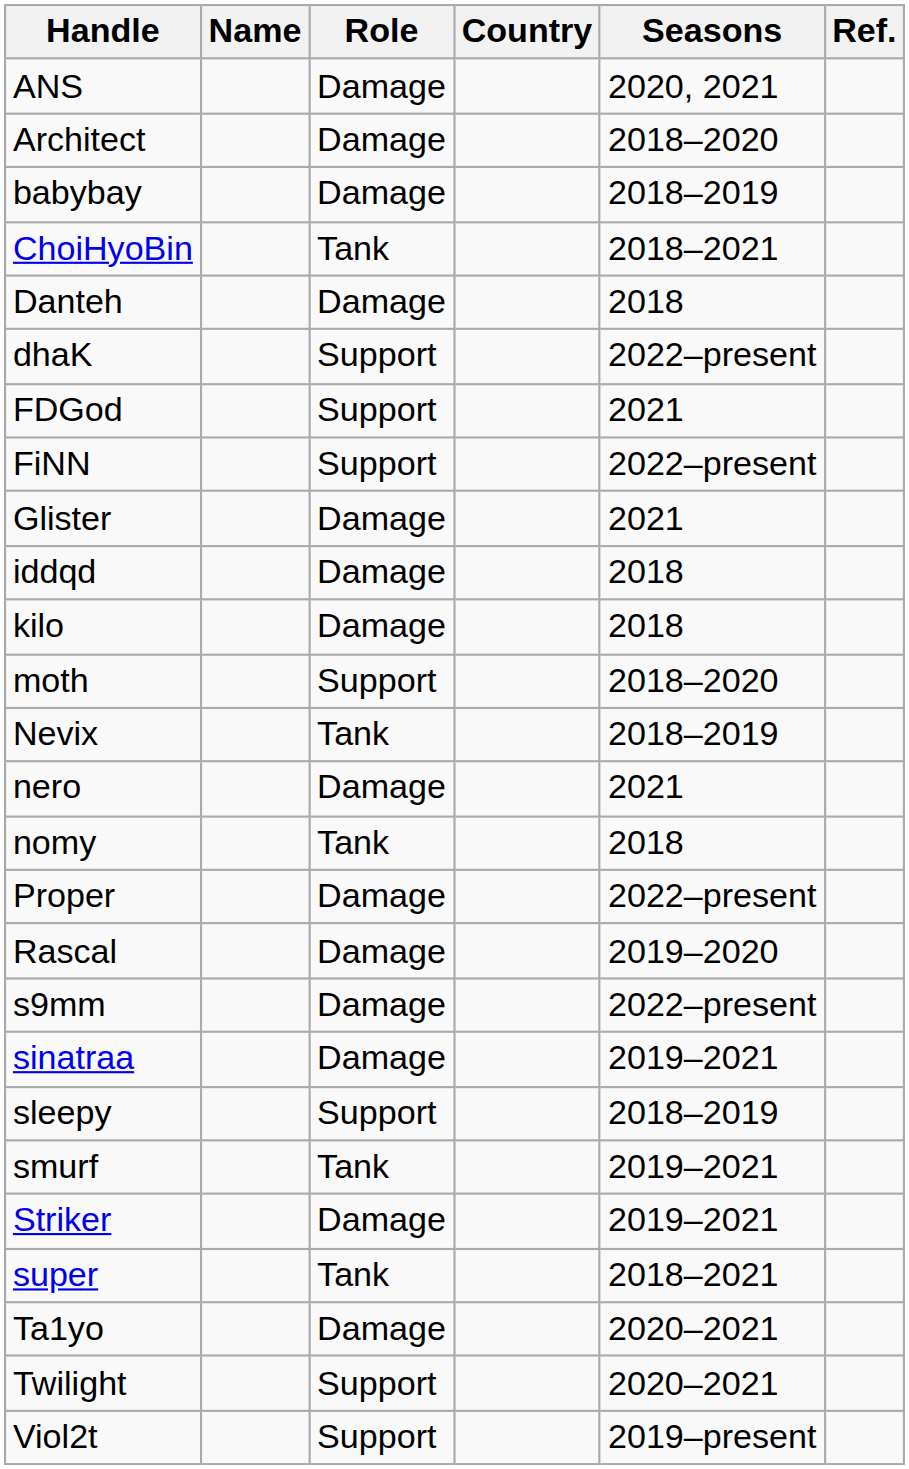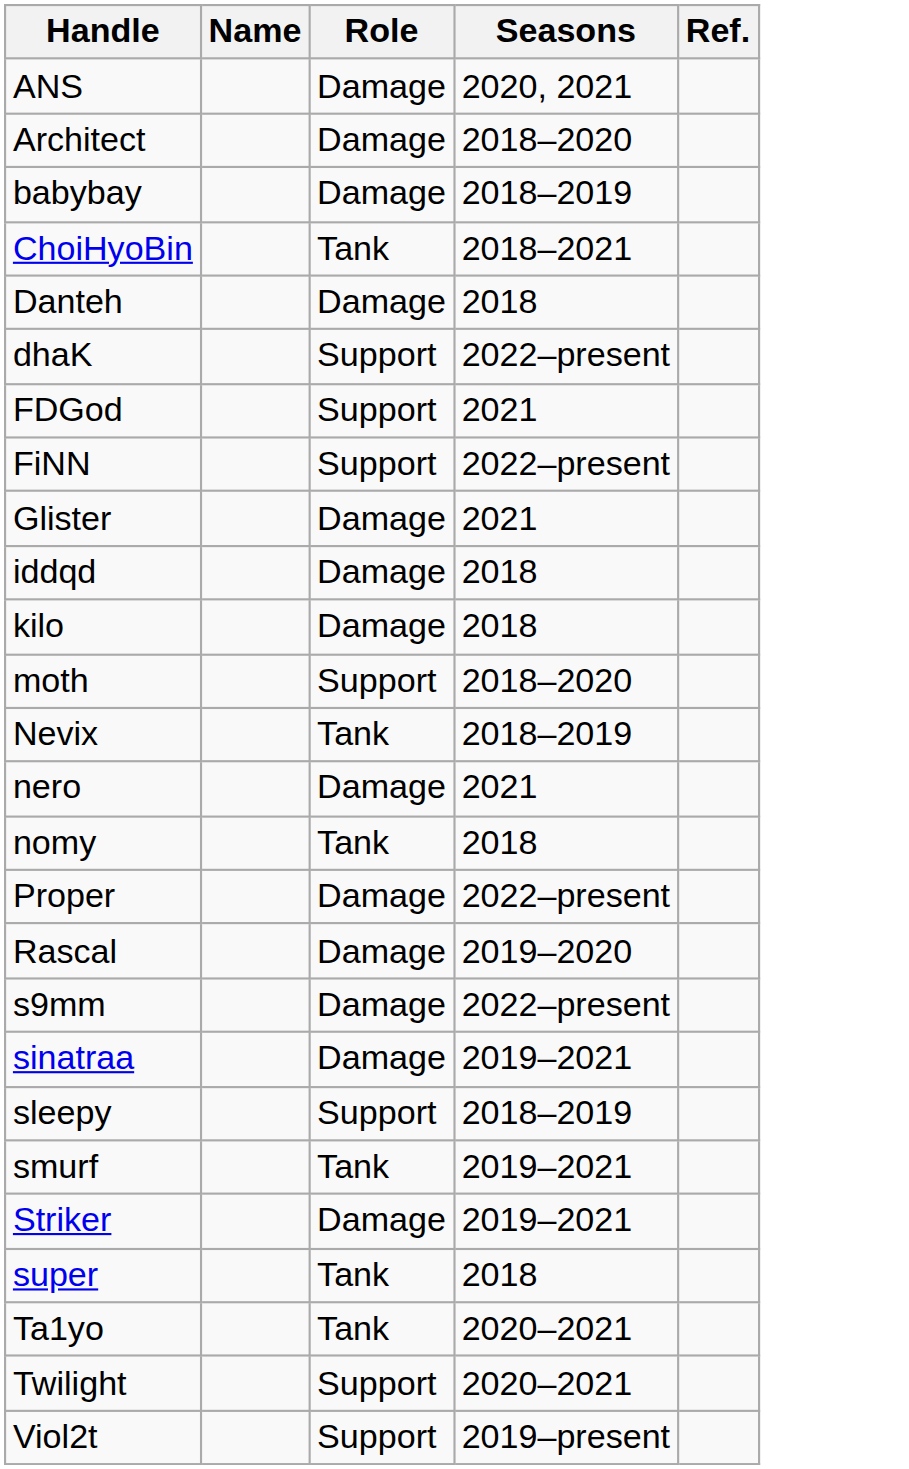- column: (527, 31)
(693, 1274) 2018–2021 -> (500, 1274) 2018
(382, 1328) Damage -> (353, 1328) Tank
